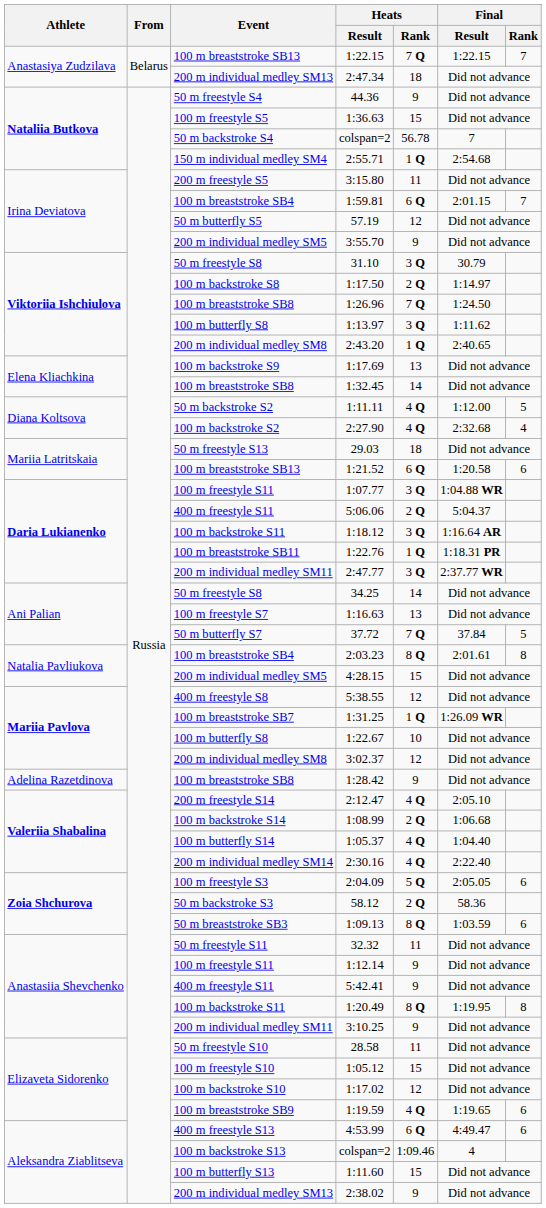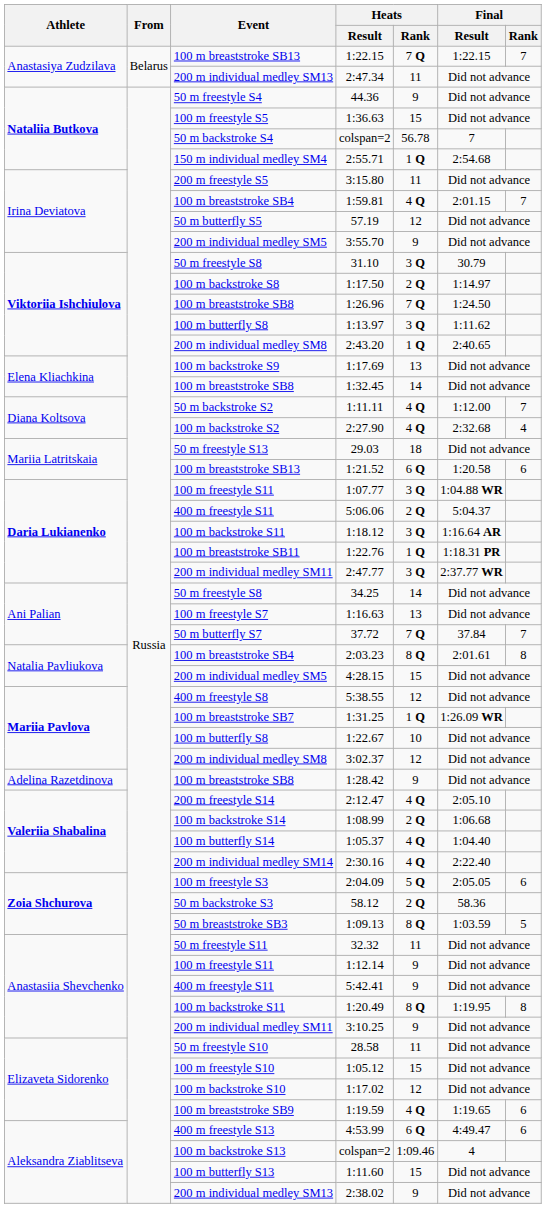(415, 77) 18 -> (415, 77) 11
(415, 201) 6 Q -> (415, 201) 4 Q
(523, 407) 5 -> (523, 407) 7
(523, 635) 5 -> (523, 635) 7
(523, 924) 6 -> (523, 924) 5
